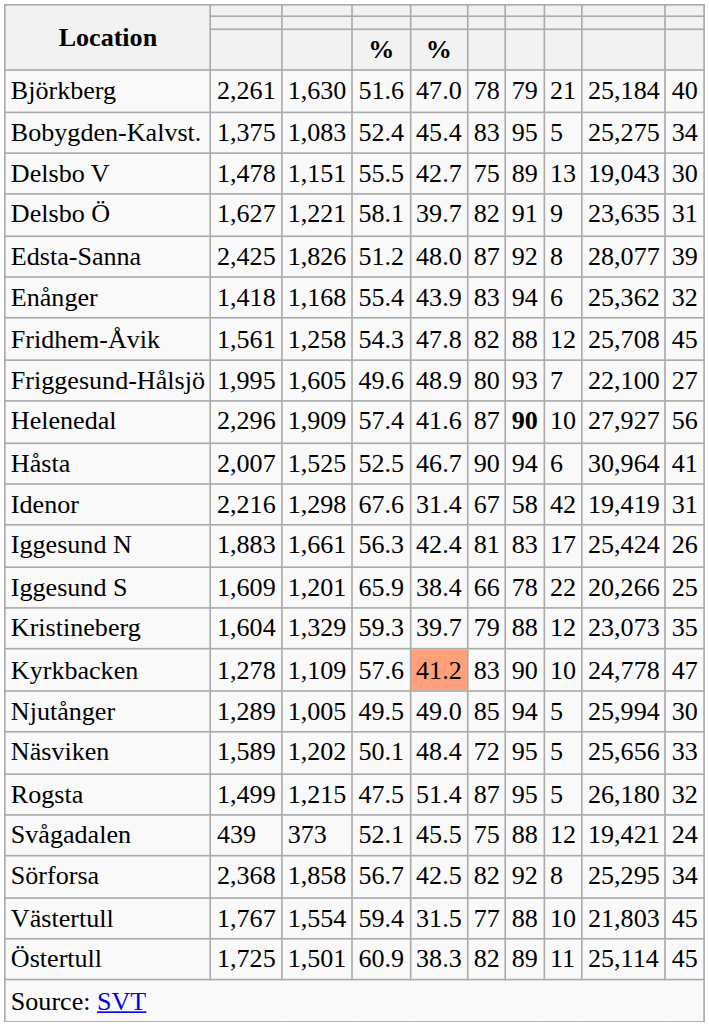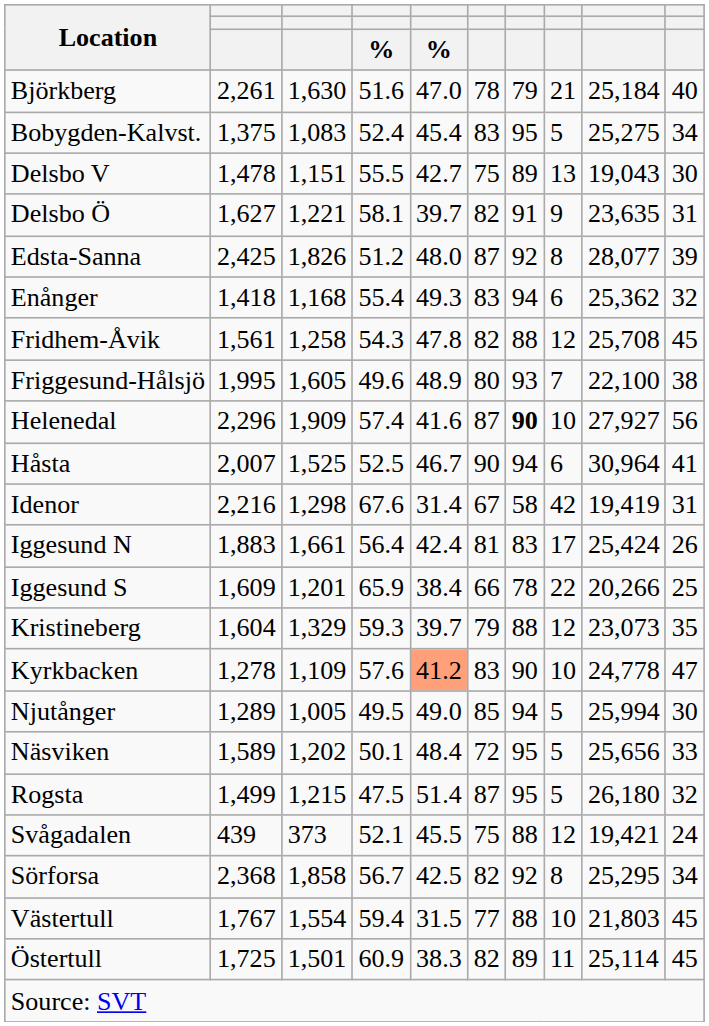(439, 297) 43.9 -> (439, 297) 49.3
(685, 380) 27 -> (685, 380) 38
(381, 545) 56.3 -> (381, 545) 56.4
